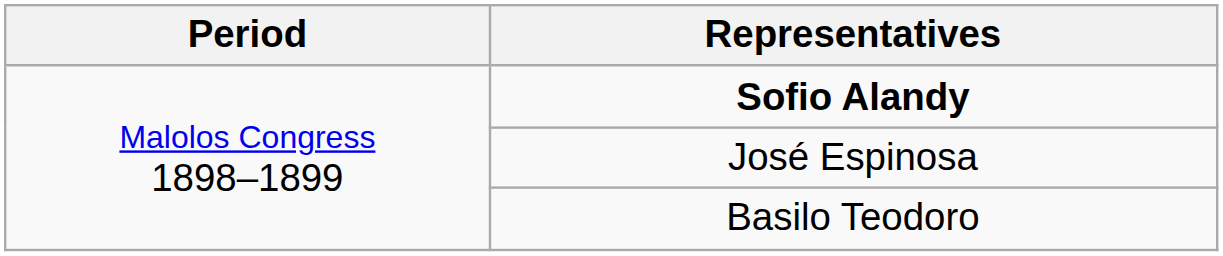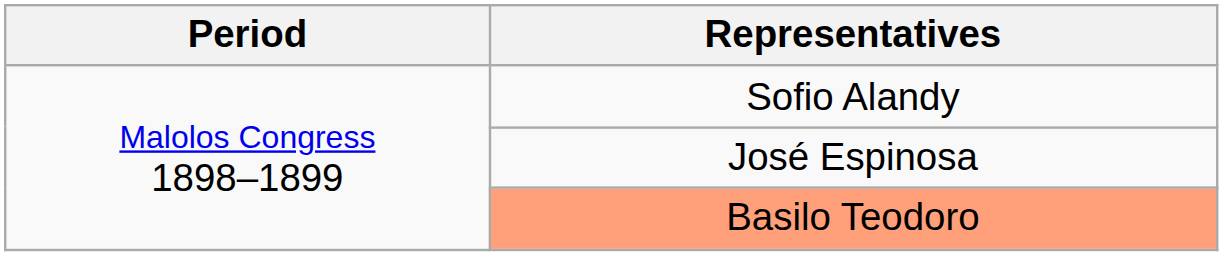(853, 95) bold -> (853, 95) normal
(853, 217) no background -> (853, 217) lightsalmon background
